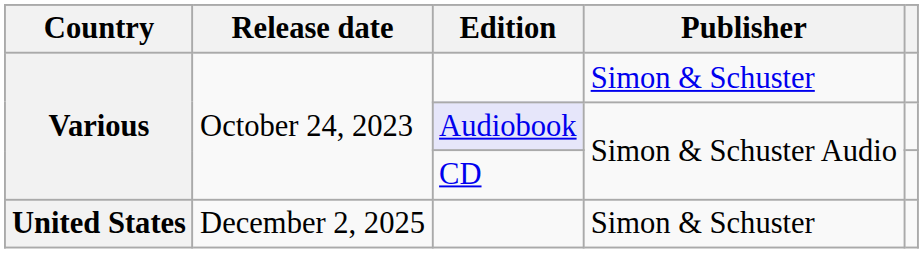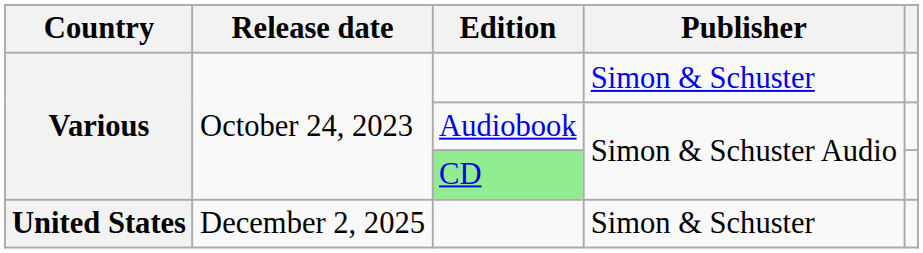(508, 125) lavender background -> (508, 125) no background
(460, 174) no background -> (460, 174) lightgreen background
